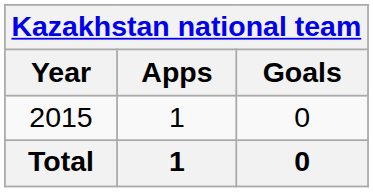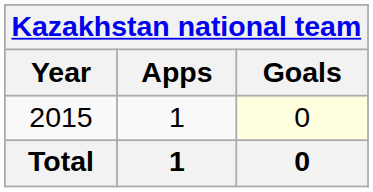(302, 117) no background -> (302, 117) lightyellow background
